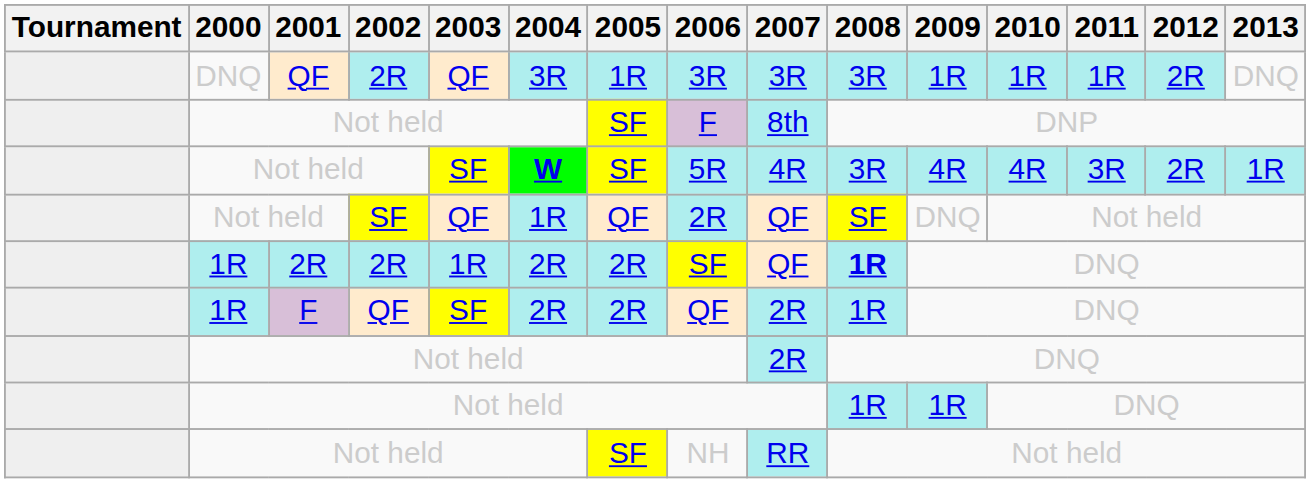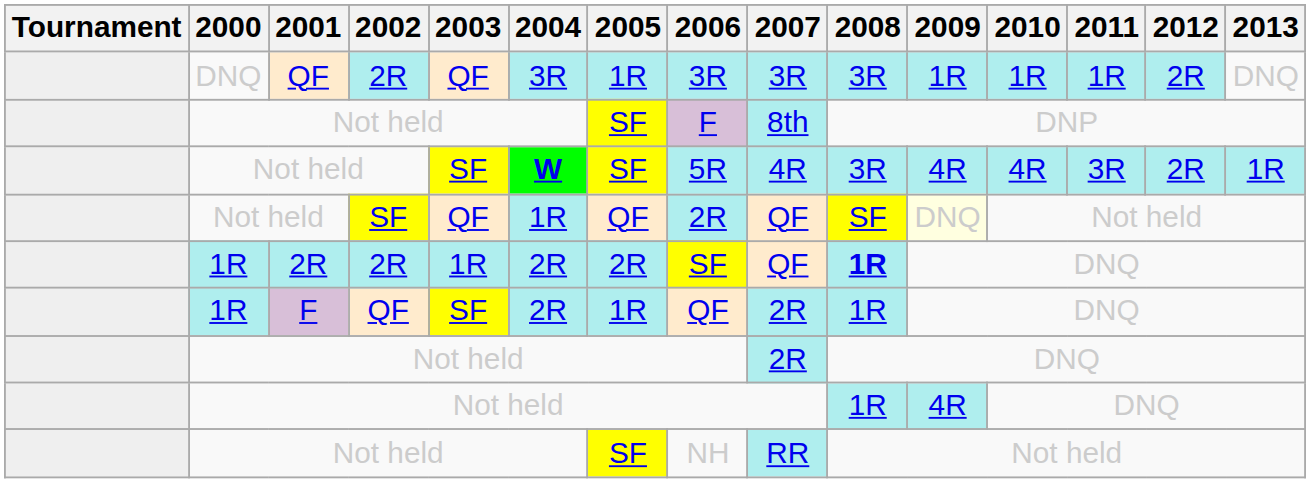(948, 216) no background -> (948, 216) lightyellow background
(628, 311) 2R -> (628, 311) 1R
(948, 405) 1R -> (948, 405) 4R
